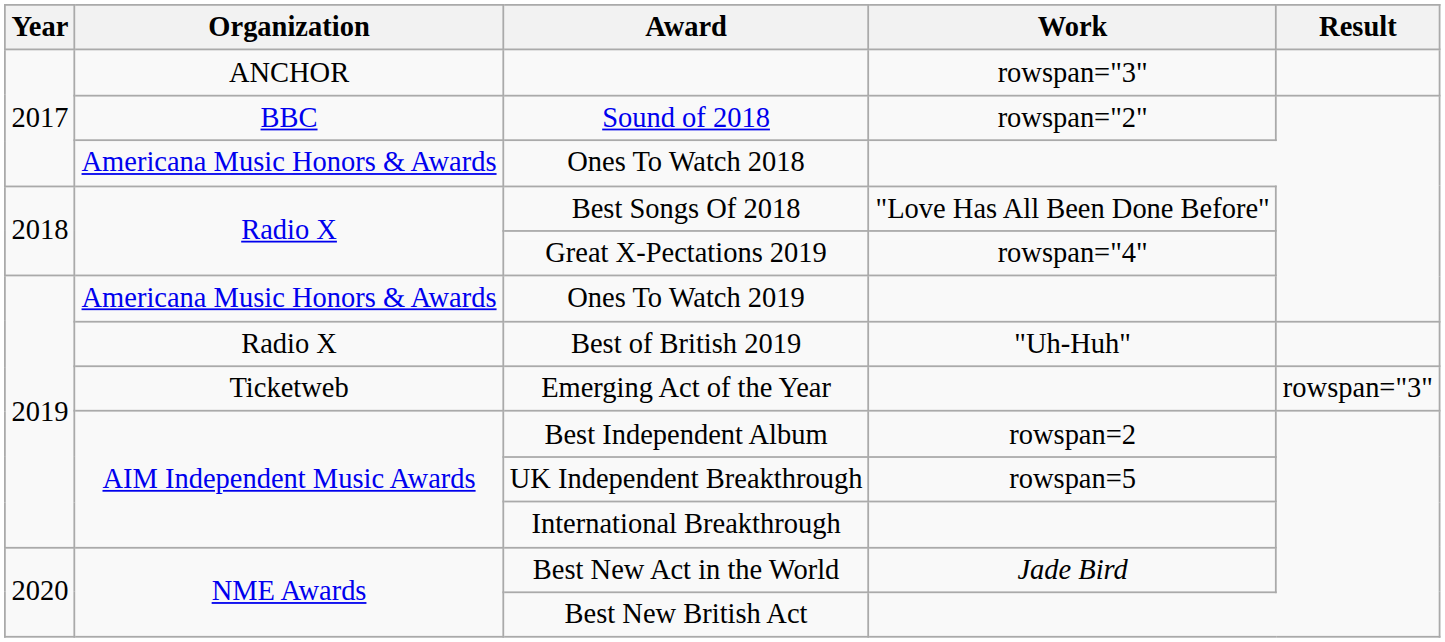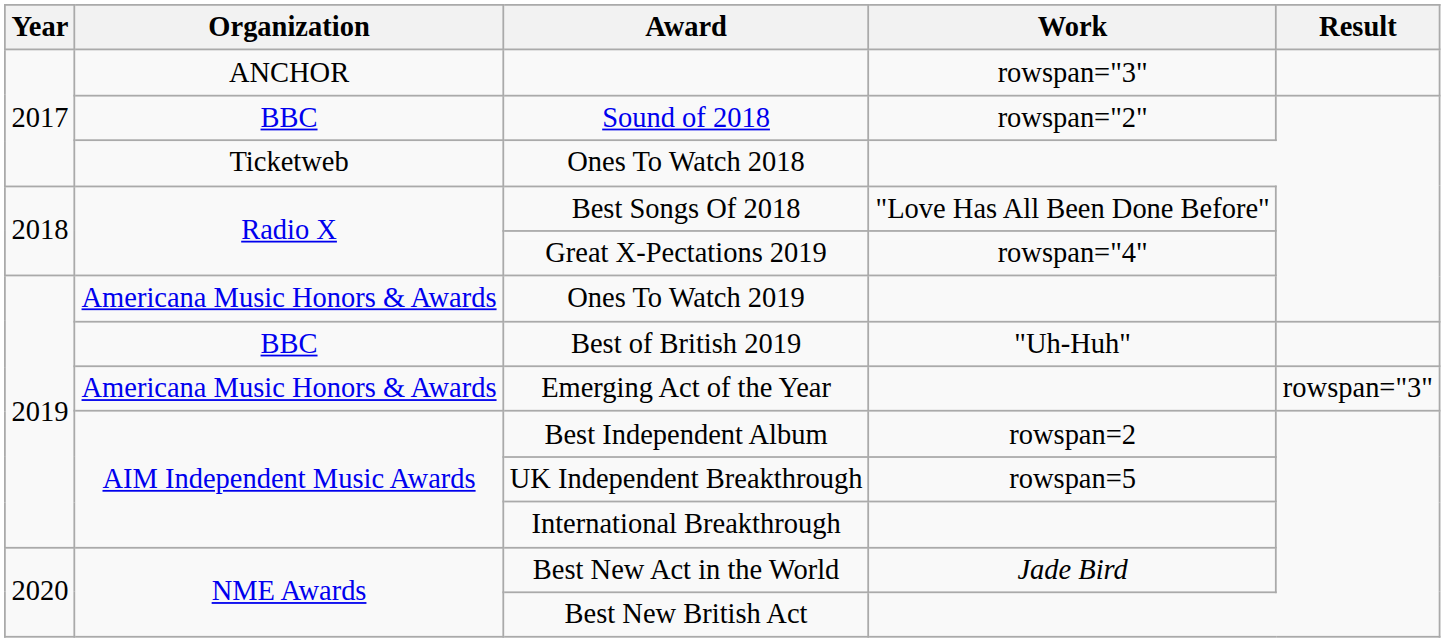(289, 162) Americana Music Honors & Awards -> (289, 162) Ticketweb
(289, 343) Radio X -> (289, 343) BBC
(289, 388) Ticketweb -> (289, 388) Americana Music Honors & Awards
